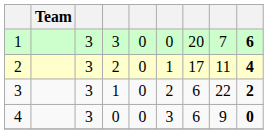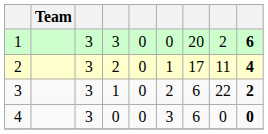(223, 41) 7 -> (223, 41) 2
(223, 116) 9 -> (223, 116) 0
